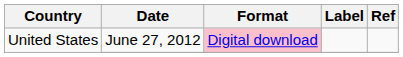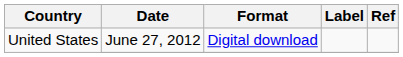(263, 40) pink background -> (263, 40) no background
